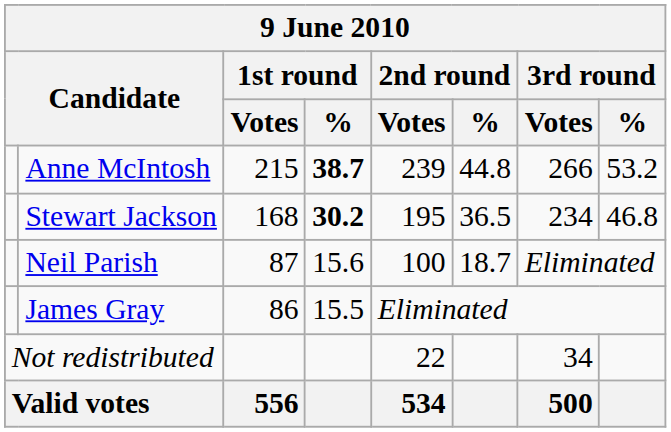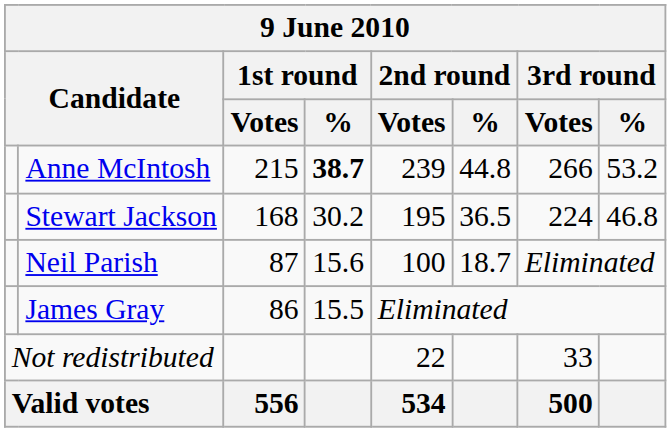(338, 215) bold -> (338, 215) normal
(571, 215) 234 -> (571, 215) 224
(578, 356) 34 -> (578, 356) 33
